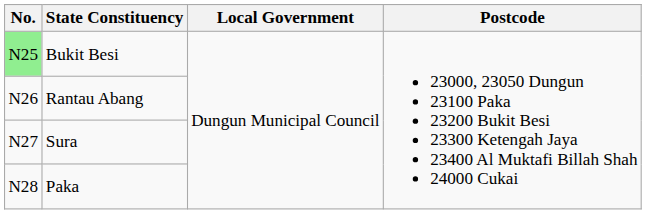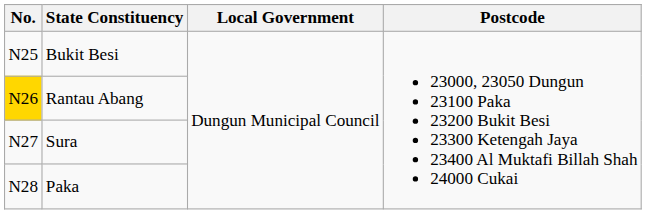(23, 53) lightgreen background -> (23, 53) no background
(23, 98) no background -> (23, 98) gold background
